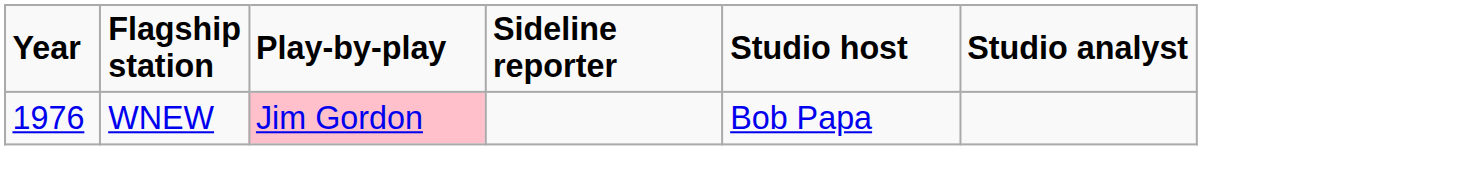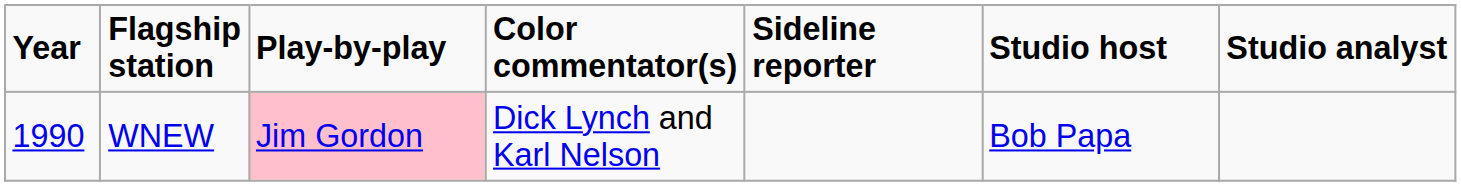+ column: (615, 48)
(48, 117) 1976 -> (48, 135) 1990
